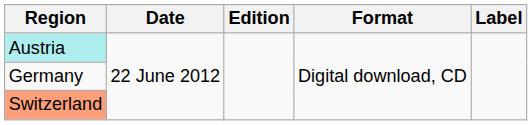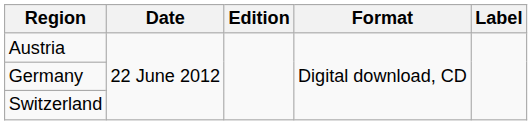(37, 47) paleturquoise background -> (37, 47) no background
(55, 104) lightsalmon background -> (55, 104) no background
